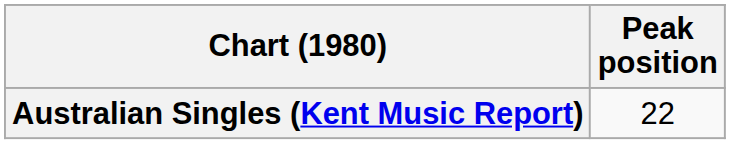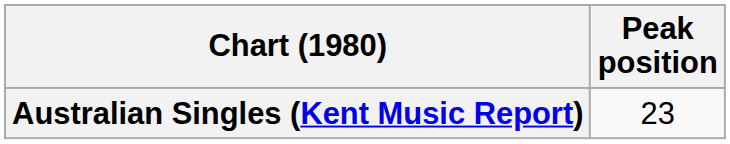(658, 112) 22 -> (658, 112) 23
